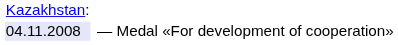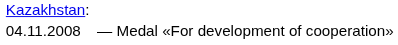(43, 31) lavender background -> (43, 31) no background
